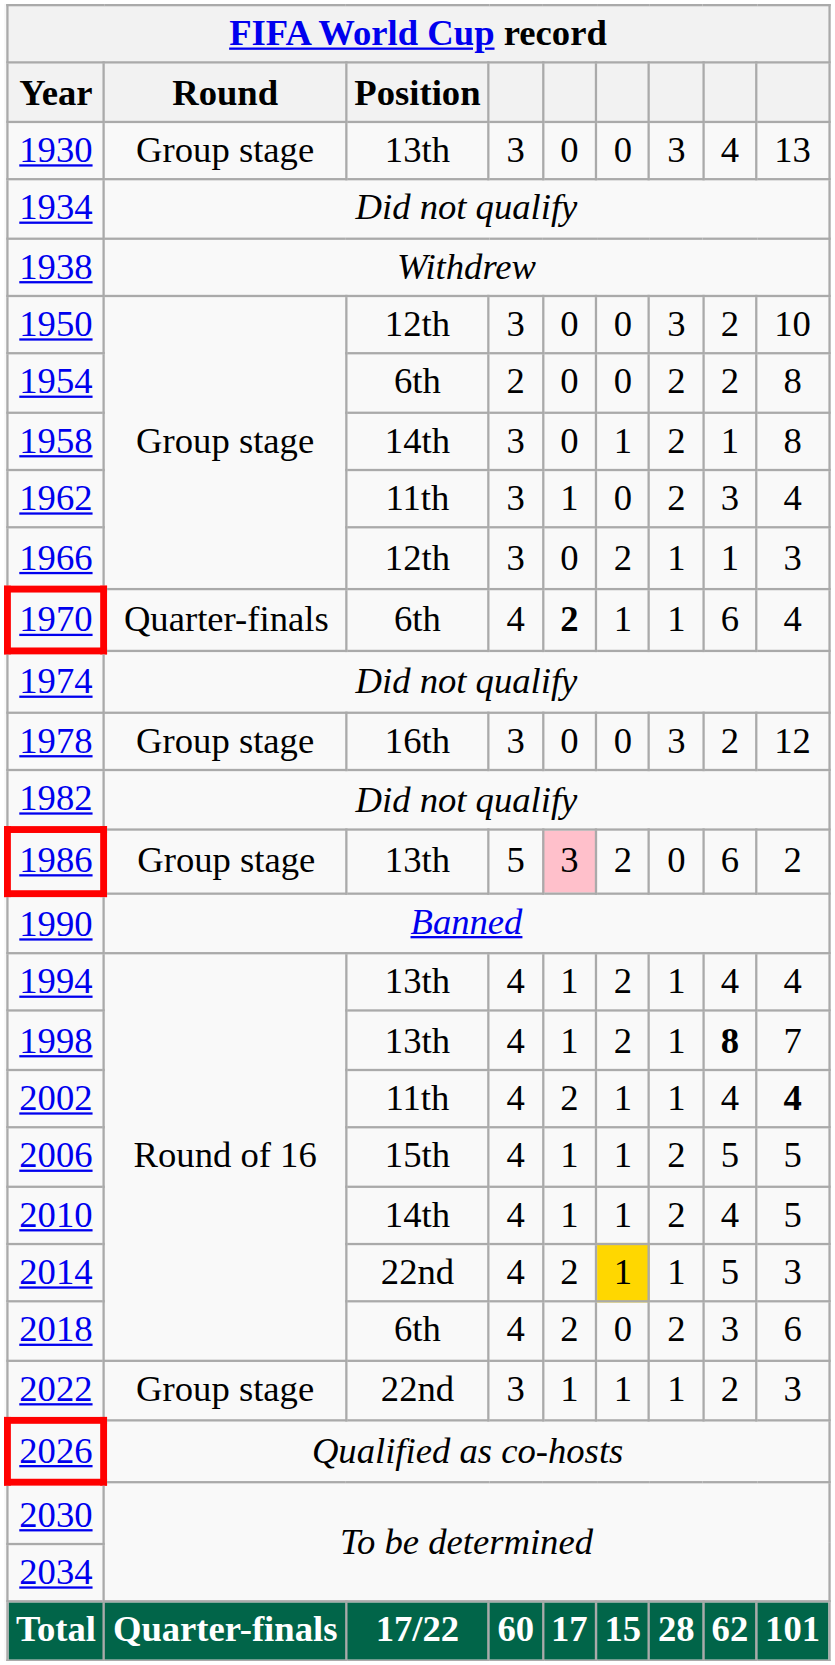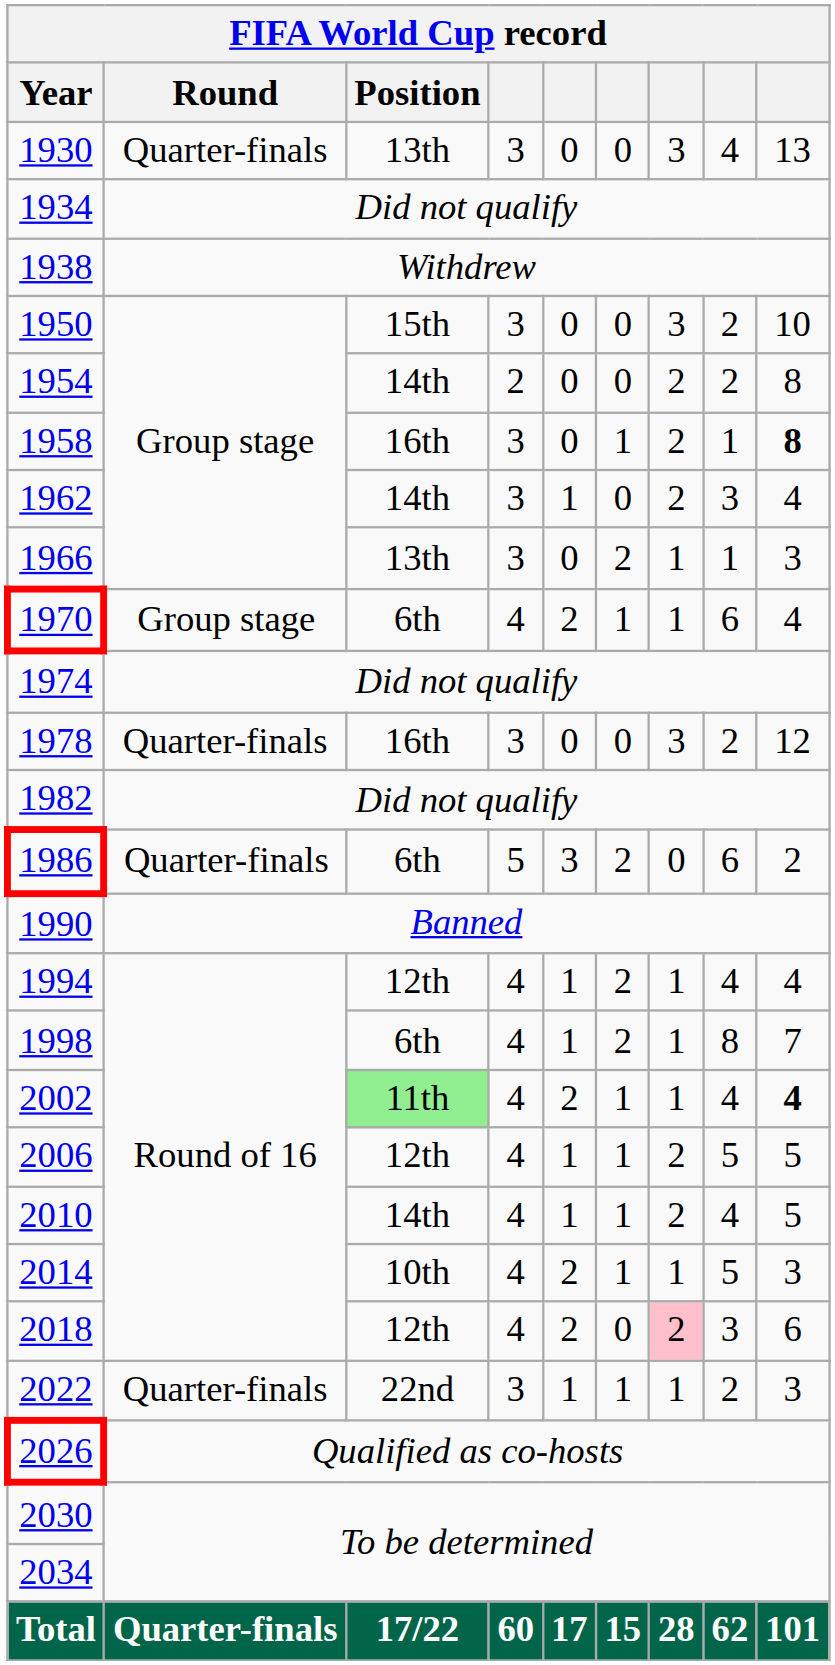(225, 149) Group stage -> (225, 149) Quarter-finals
(417, 324) 12th -> (417, 324) 15th
(417, 382) 6th -> (417, 382) 14th
(417, 440) 14th -> (417, 440) 16th
(793, 440) normal -> (793, 440) bold
(417, 498) 11th -> (417, 498) 14th
(417, 557) 12th -> (417, 557) 13th
(226, 619) Quarter-finals -> (226, 619) Group stage
(569, 619) bold -> (569, 619) normal
(225, 740) Group stage -> (225, 740) Quarter-finals
(226, 860) Group stage -> (226, 860) Quarter-finals
(417, 860) 13th -> (417, 860) 6th
(569, 860) pink background -> (569, 860) no background
(417, 981) 13th -> (417, 981) 12th
(417, 1039) 13th -> (417, 1039) 6th
(730, 1039) bold -> (730, 1039) normal
(417, 1097) no background -> (417, 1097) lightgreen background
(417, 1155) 15th -> (417, 1155) 12th
(417, 1272) 22nd -> (417, 1272) 10th
(623, 1272) gold background -> (623, 1272) no background
(417, 1330) 6th -> (417, 1330) 12th
(676, 1330) no background -> (676, 1330) pink background
(225, 1389) Group stage -> (225, 1389) Quarter-finals
